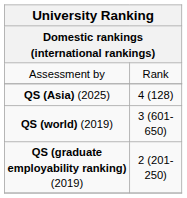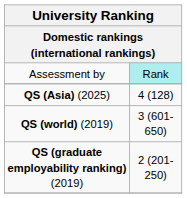(156, 74) no background -> (156, 74) paleturquoise background
